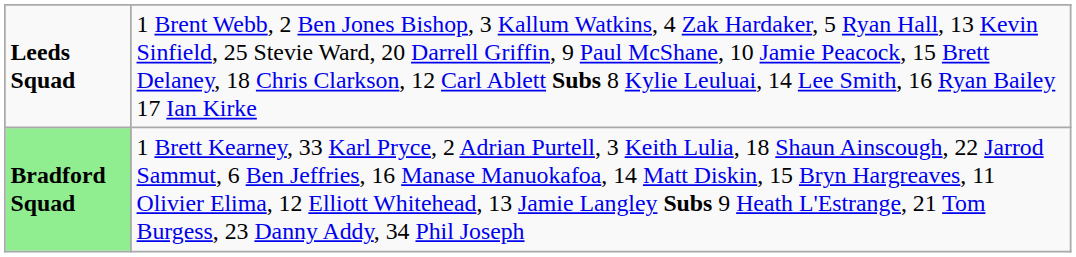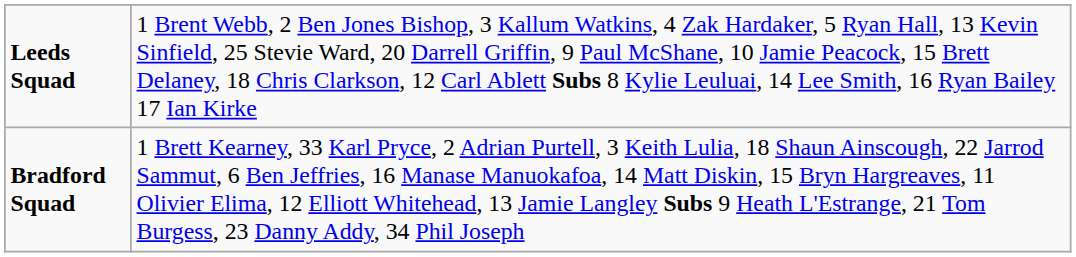(58, 188) lightgreen background -> (58, 188) no background
